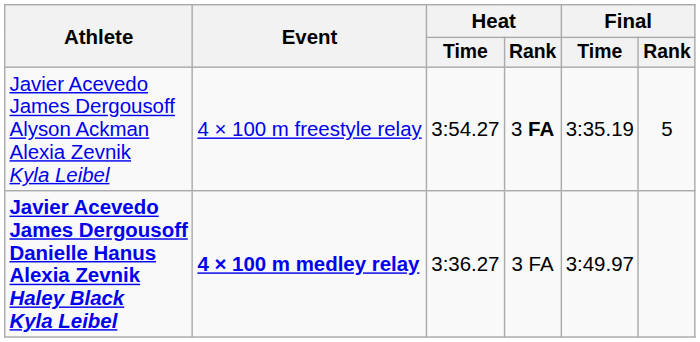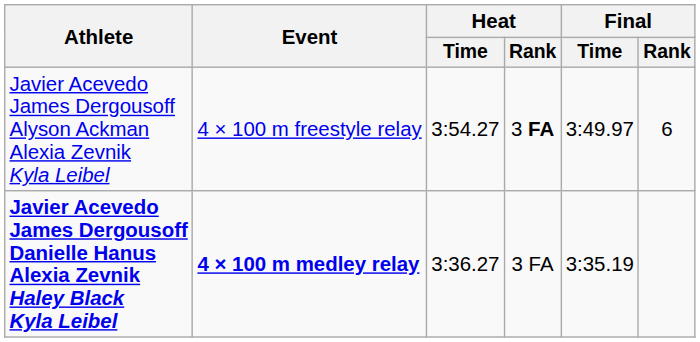(600, 129) 3:35.19 -> (600, 129) 3:49.97
(667, 129) 5 -> (667, 129) 6
(600, 264) 3:49.97 -> (600, 264) 3:35.19
